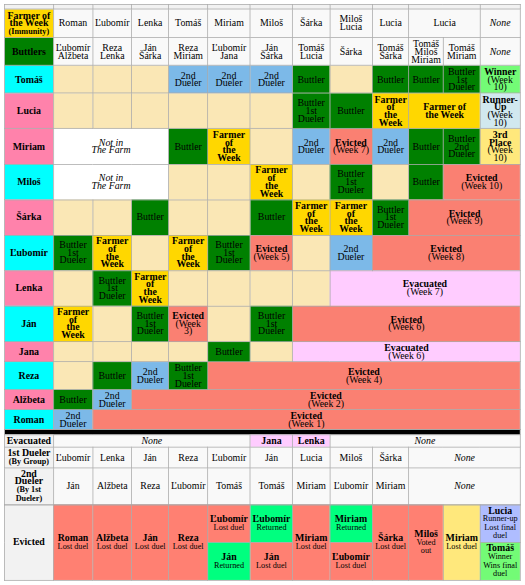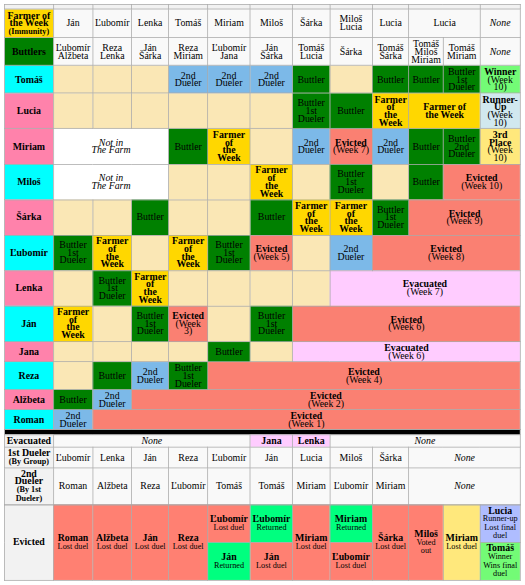(73, 23) Roman -> (73, 23) Ján
(73, 486) Ján -> (73, 486) Roman
